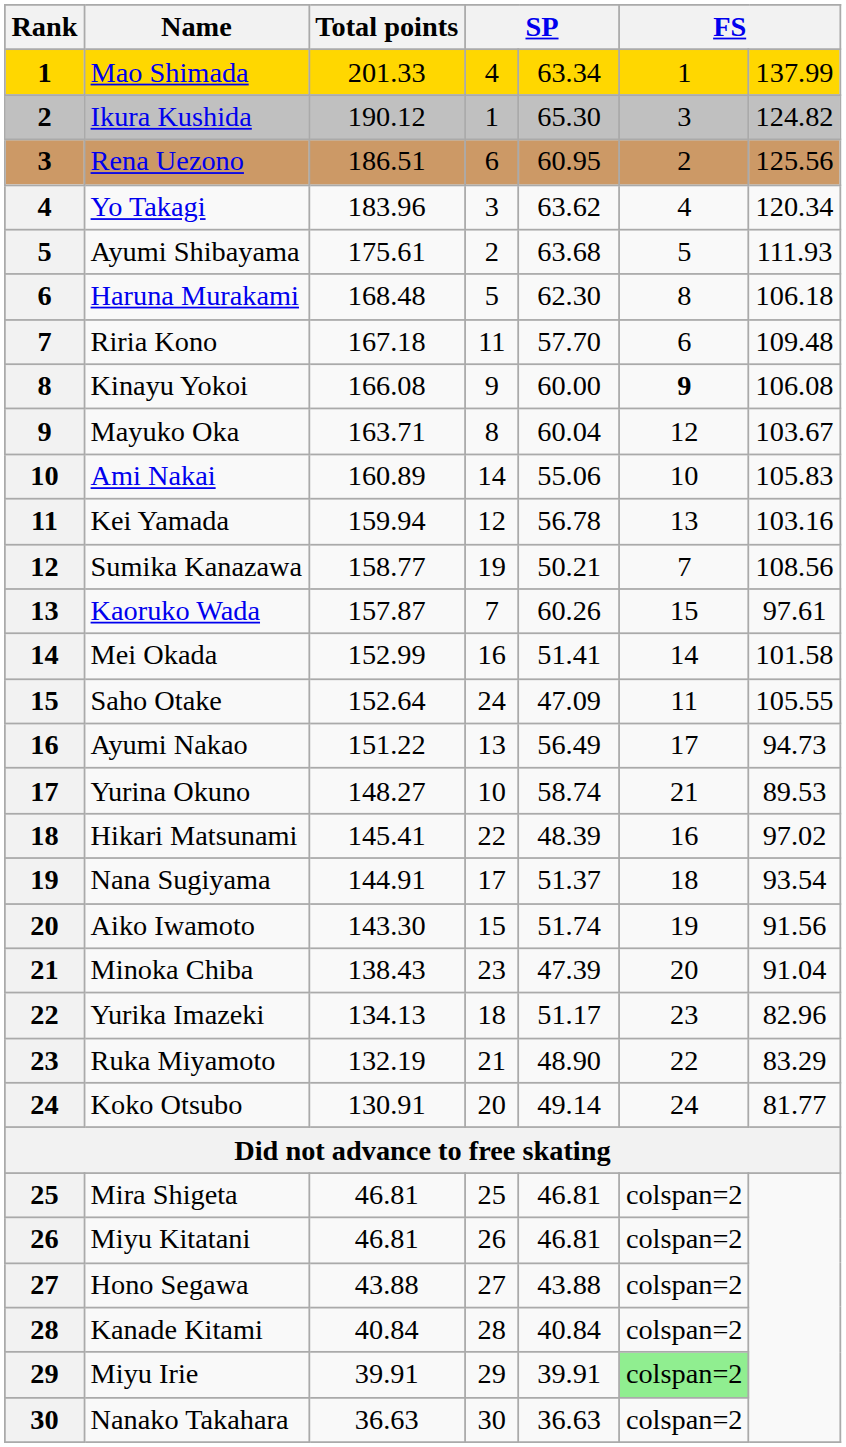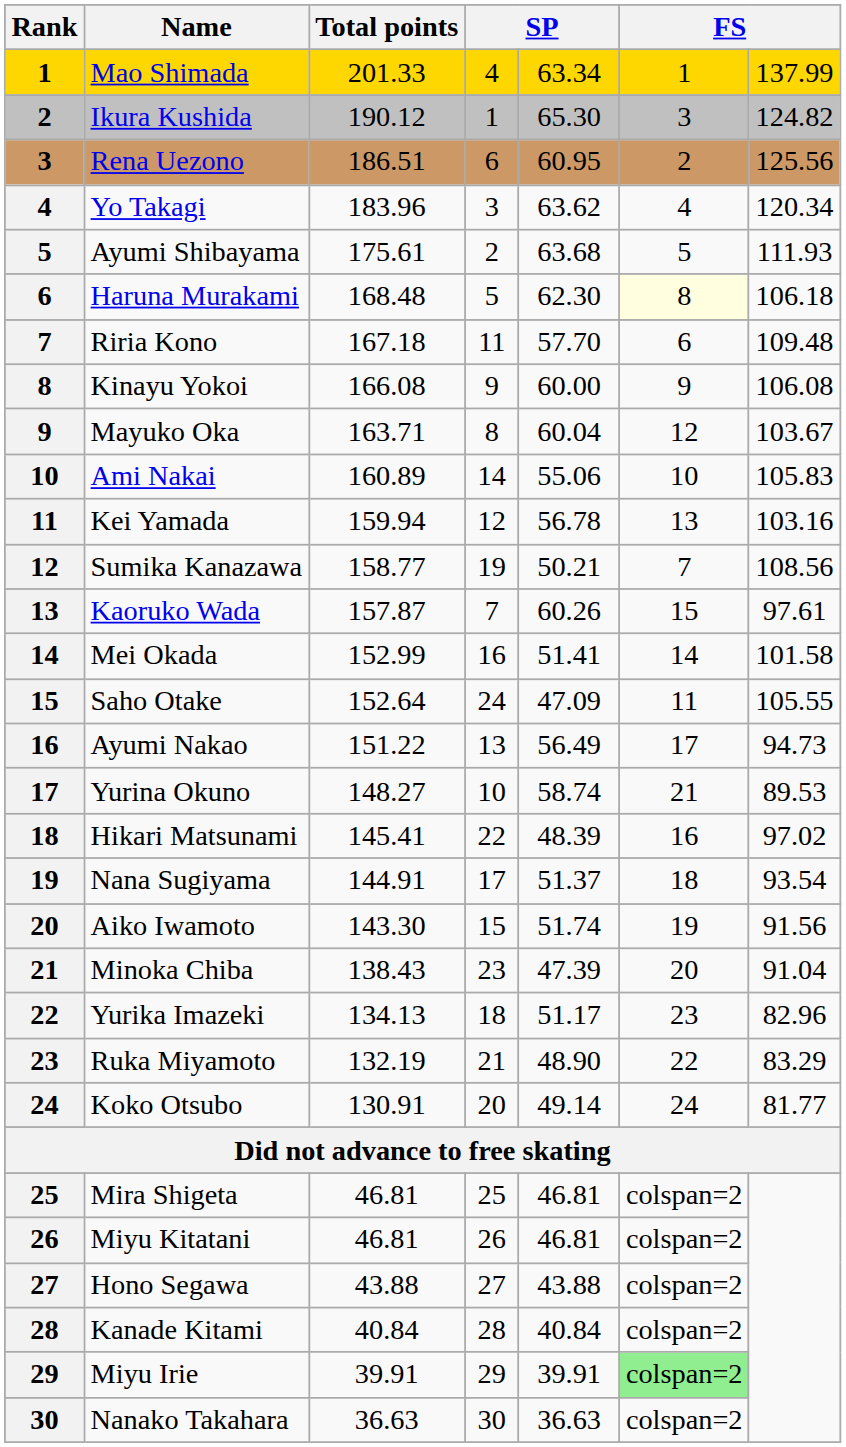(684, 296) no background -> (684, 296) lightyellow background
(684, 386) bold -> (684, 386) normal
